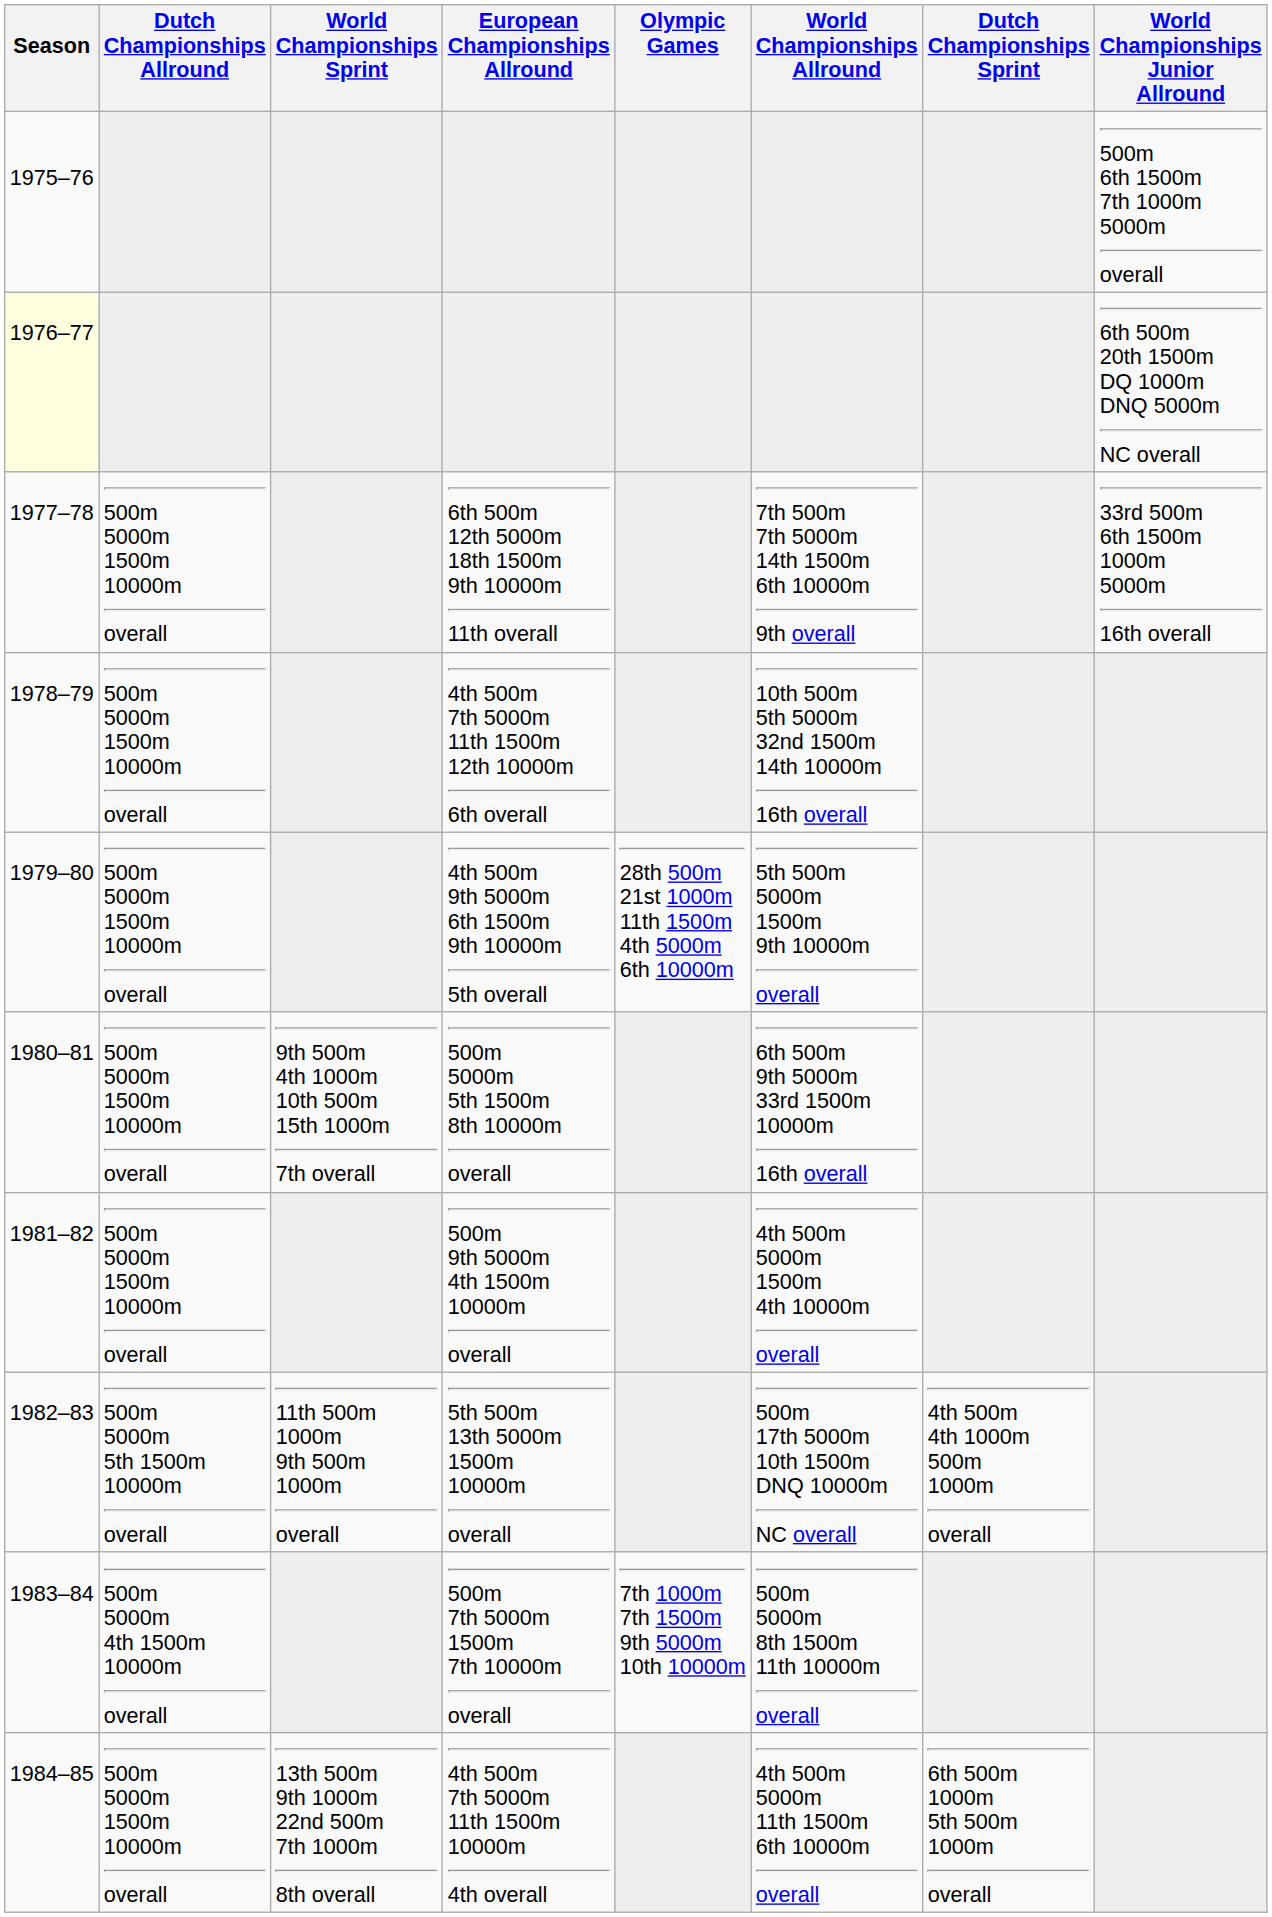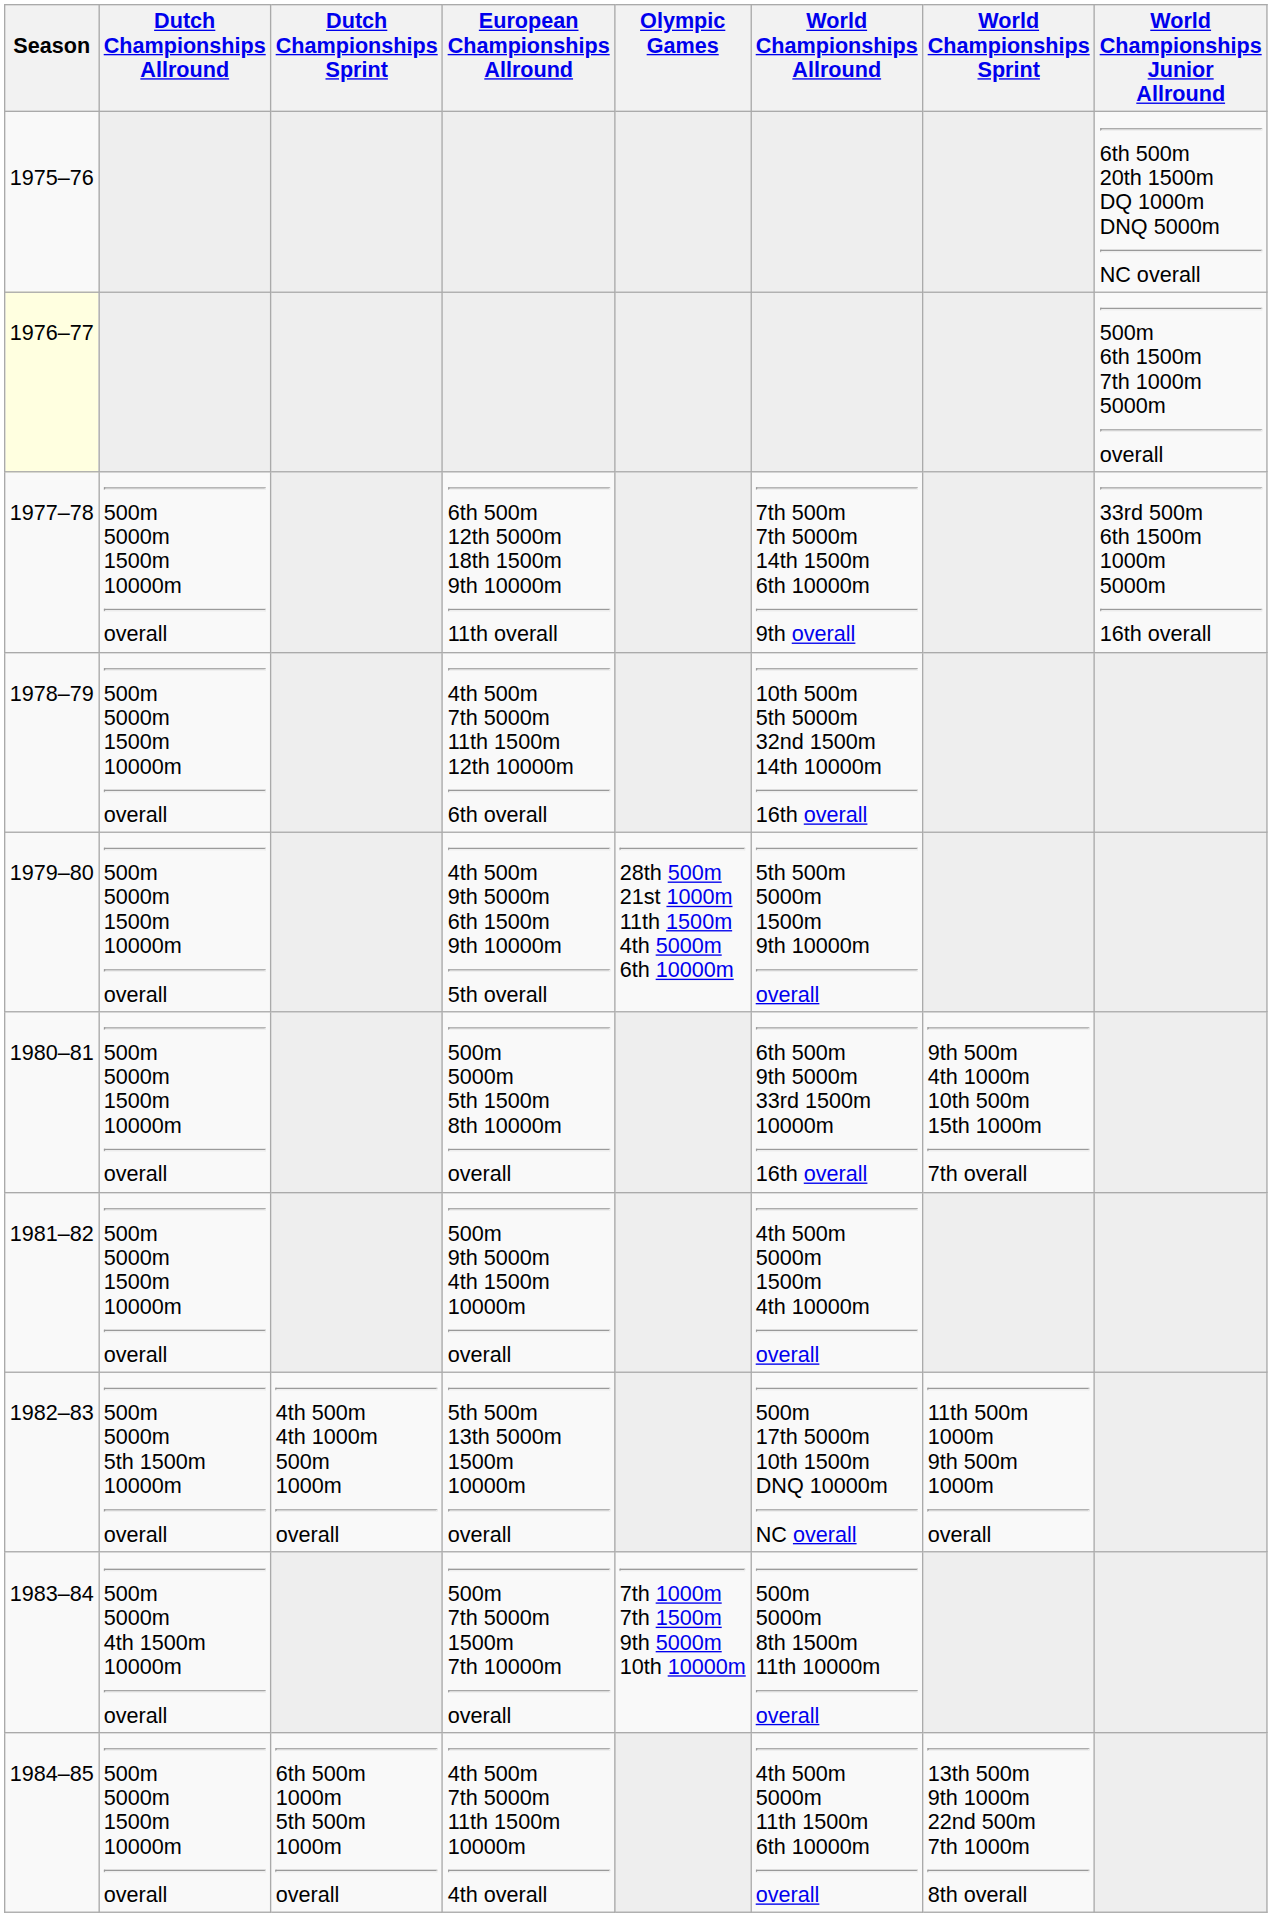columns swapped: (1009, 45) <-> (357, 45)
(1181, 207) 500m 6th 1500m 7th 1000m 5000m overall -> (1181, 207) 6th 500m 20th 1500m DQ 1000m DNQ 5000m NC overall
(1181, 387) 6th 500m 20th 1500m DQ 1000m DNQ 5000m NC overall -> (1181, 387) 500m 6th 1500m 7th 1000m 5000m overall
